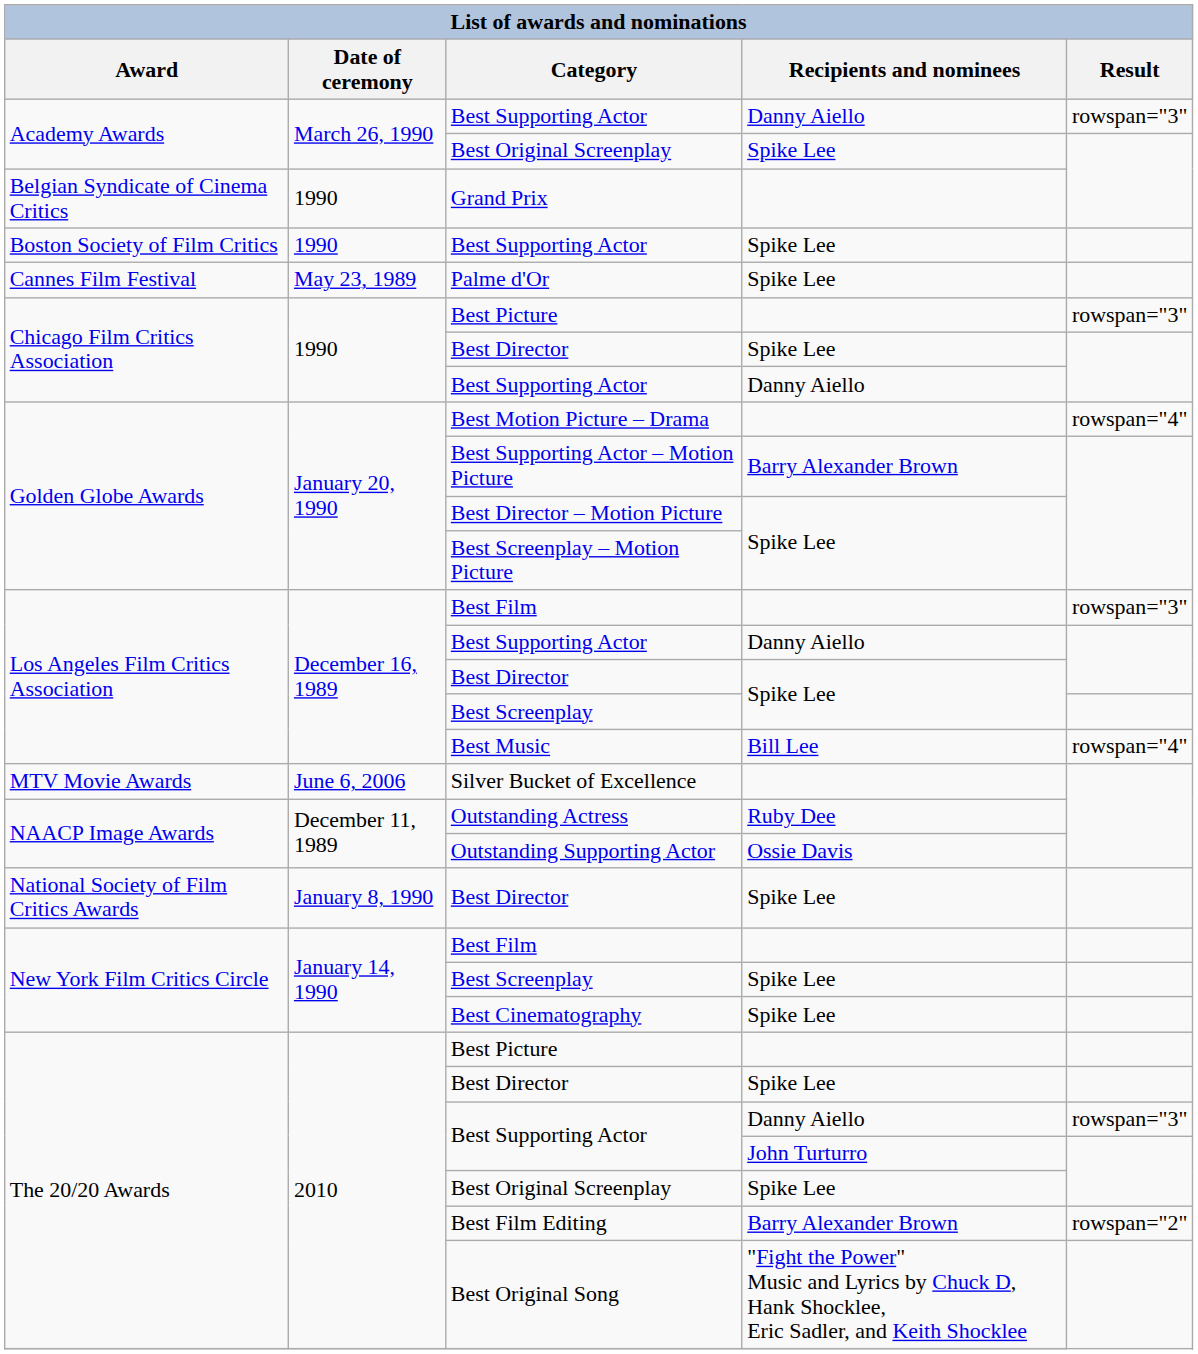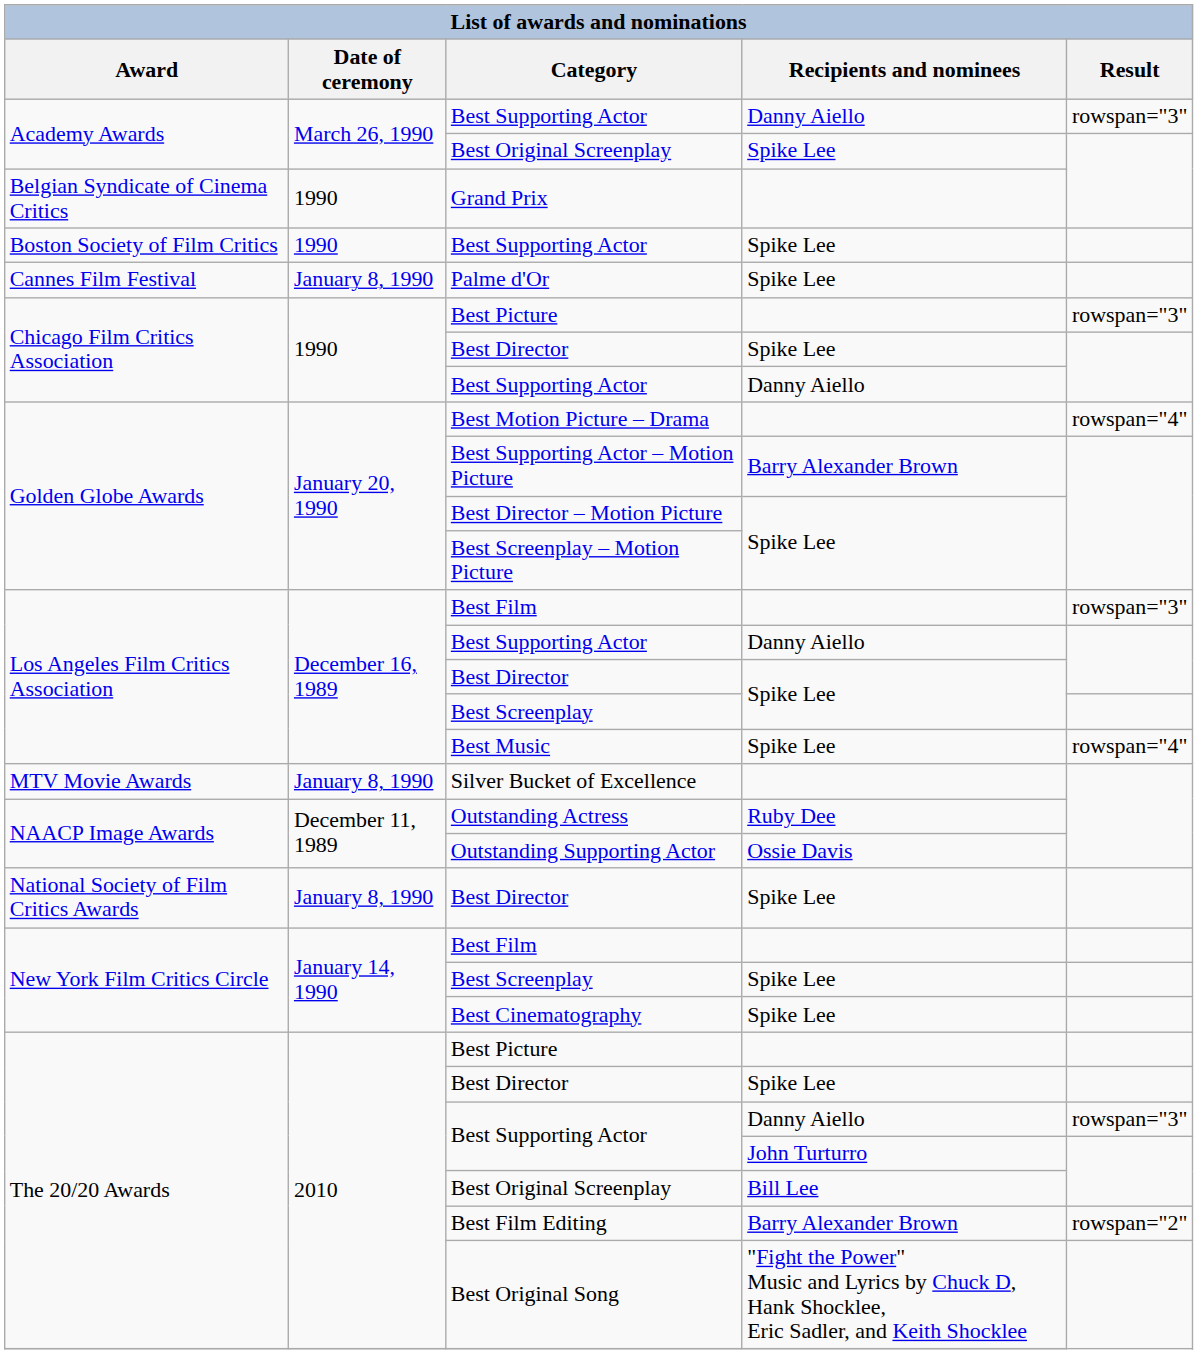(355, 279) May 23, 1989 -> (364, 279) January 8, 1990
(783, 746) Bill Lee -> (791, 746) Spike Lee
(350, 781) June 6, 2006 -> (364, 781) January 8, 1990
(791, 1188) Spike Lee -> (783, 1188) Bill Lee
